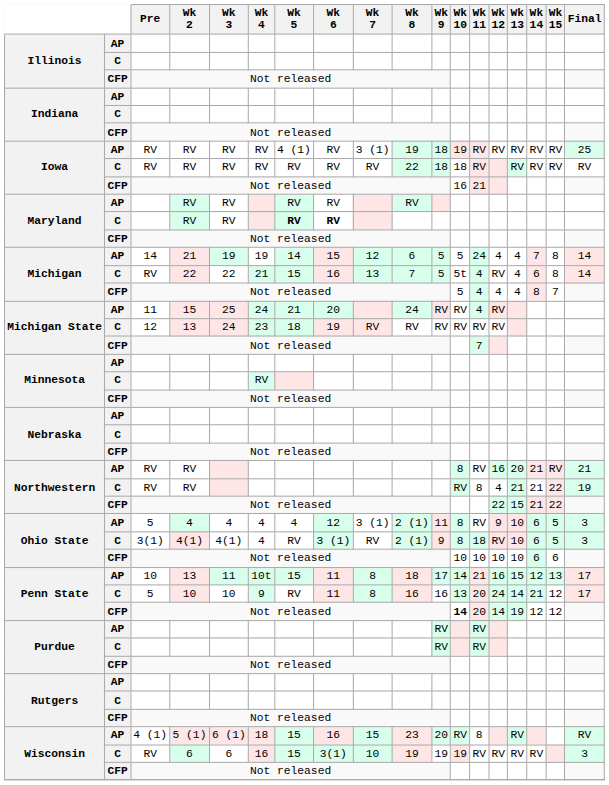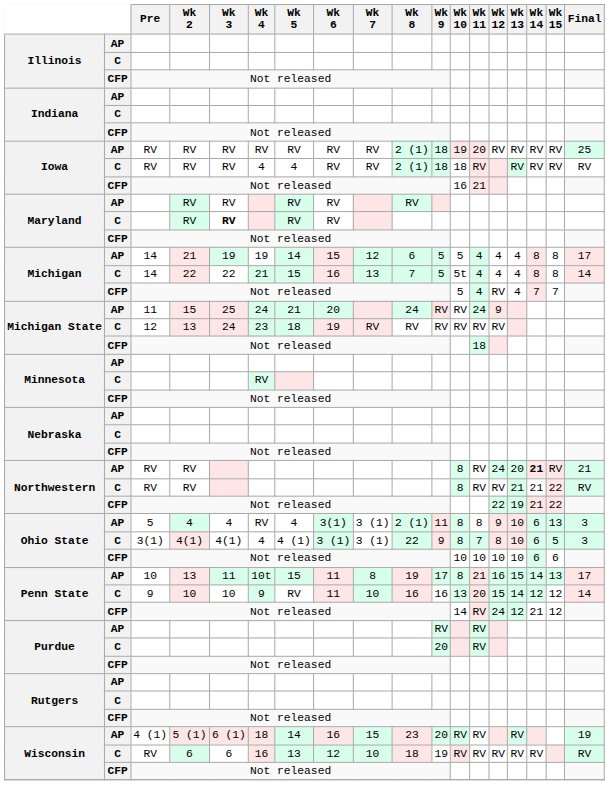(294, 150) 4 (1) -> (294, 150) RV
(373, 150) 3 (1) -> (373, 150) RV
(412, 150) 19 -> (412, 150) 2 (1)
(479, 150) RV -> (479, 150) 20
(261, 168) RV -> (261, 168) 4
(294, 168) RV -> (294, 168) 4
(412, 168) 22 -> (412, 168) 2 (1)
(229, 221) normal -> (229, 221) bold
(294, 221) bold -> (294, 221) normal
(333, 221) bold -> (333, 221) normal
(479, 256) 24 -> (479, 256) 4
(536, 256) 7 -> (536, 256) 8
(585, 256) 14 -> (585, 256) 17
(150, 274) RV -> (150, 274) 14
(498, 274) RV -> (498, 274) 4
(536, 274) 6 -> (536, 274) 8
(498, 292) 4 -> (498, 292) RV
(536, 292) 8 -> (536, 292) 7
(479, 310) 4 -> (479, 310) 24
(498, 310) RV -> (498, 310) 9
(479, 345) 7 -> (479, 345) 18
(498, 470) 16 -> (498, 470) 24
(536, 470) normal -> (536, 470) bold
(460, 487) RV -> (460, 487) 8
(479, 487) 8 -> (479, 487) RV
(498, 487) 4 -> (498, 487) RV
(585, 487) 19 -> (585, 487) RV
(517, 505) 15 -> (517, 505) 19
(261, 523) 4 -> (261, 523) RV
(333, 523) 12 -> (333, 523) 3(1)
(479, 523) RV -> (479, 523) 8
(555, 523) 5 -> (555, 523) 13
(294, 541) RV -> (294, 541) 4 (1)
(373, 541) RV -> (373, 541) 3 (1)
(412, 541) 2 (1) -> (412, 541) 22
(479, 541) 18 -> (479, 541) 7
(498, 541) RV -> (498, 541) 8
(412, 576) 18 -> (412, 576) 19
(460, 576) 14 -> (460, 576) 8
(536, 576) 12 -> (536, 576) 14
(150, 594) 5 -> (150, 594) 9
(373, 594) 8 -> (373, 594) 10
(498, 594) 24 -> (498, 594) 15
(536, 594) 21 -> (536, 594) 12
(585, 594) 17 -> (585, 594) 14
(460, 612) bold -> (460, 612) normal
(479, 612) 20 -> (479, 612) RV
(498, 612) 14 -> (498, 612) 24
(517, 612) 19 -> (517, 612) 12
(536, 612) 12 -> (536, 612) 21
(441, 647) RV -> (441, 647) 20
(294, 736) 15 -> (294, 736) 14
(479, 736) 8 -> (479, 736) RV
(585, 736) RV -> (585, 736) 19
(294, 754) 15 -> (294, 754) 13
(333, 754) 3(1) -> (333, 754) 12
(412, 754) 19 -> (412, 754) 18
(460, 754) 19 -> (460, 754) RV
(585, 754) 3 -> (585, 754) RV
